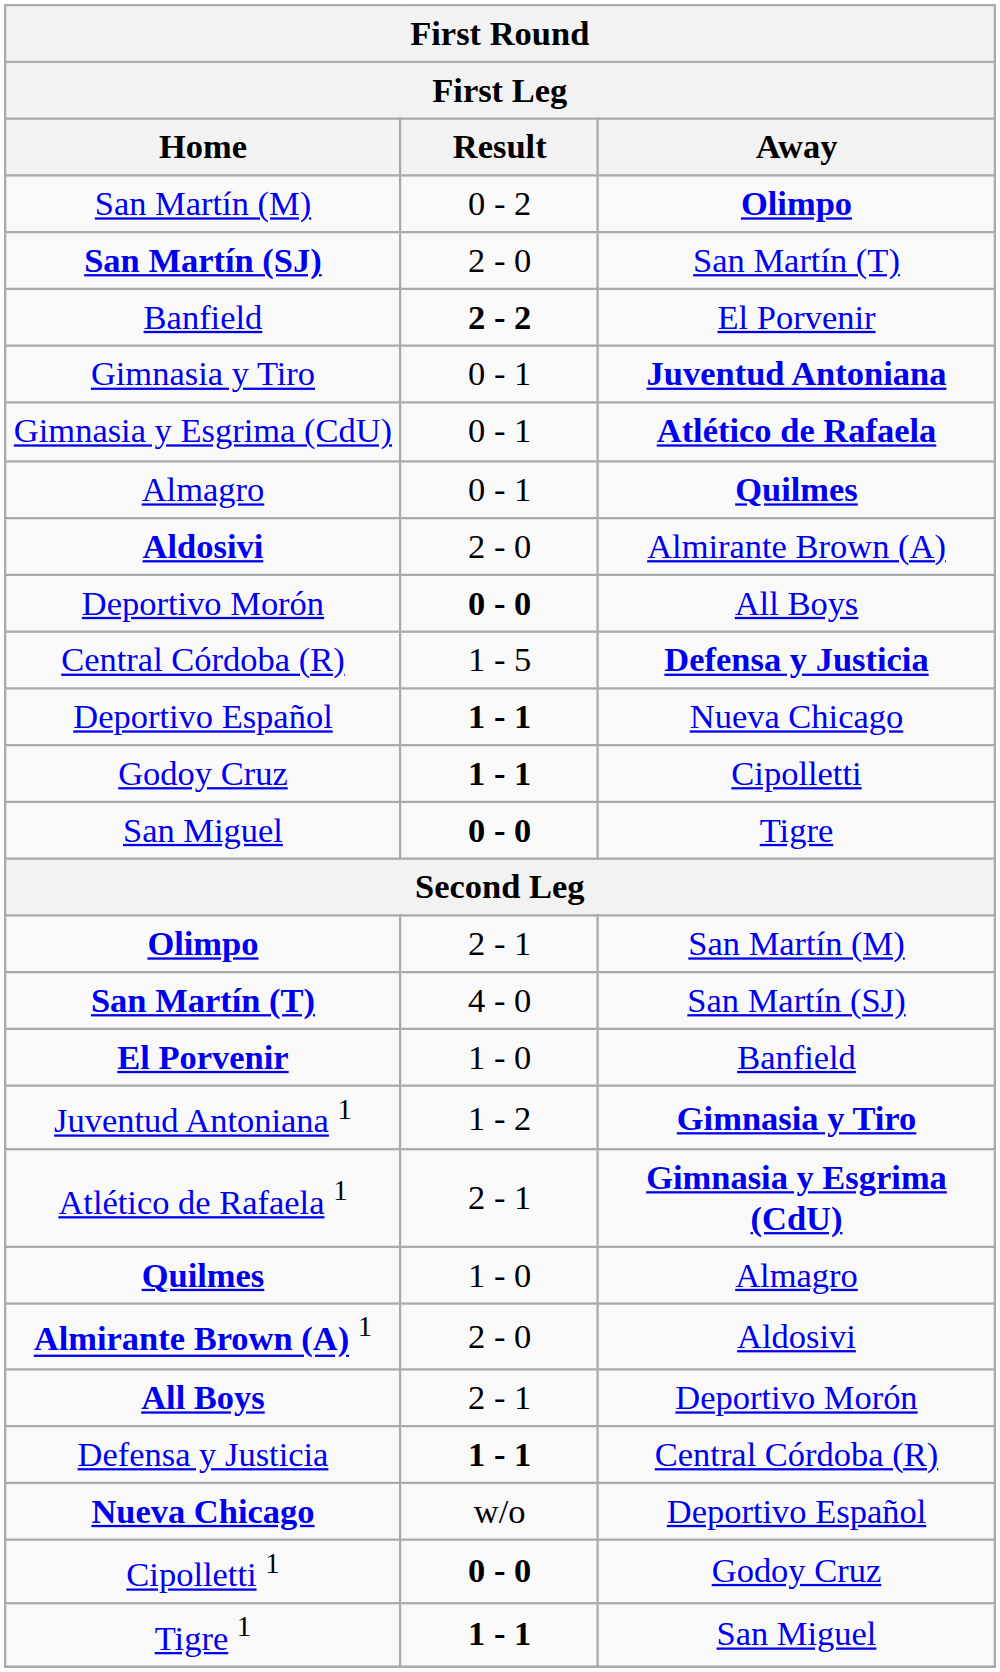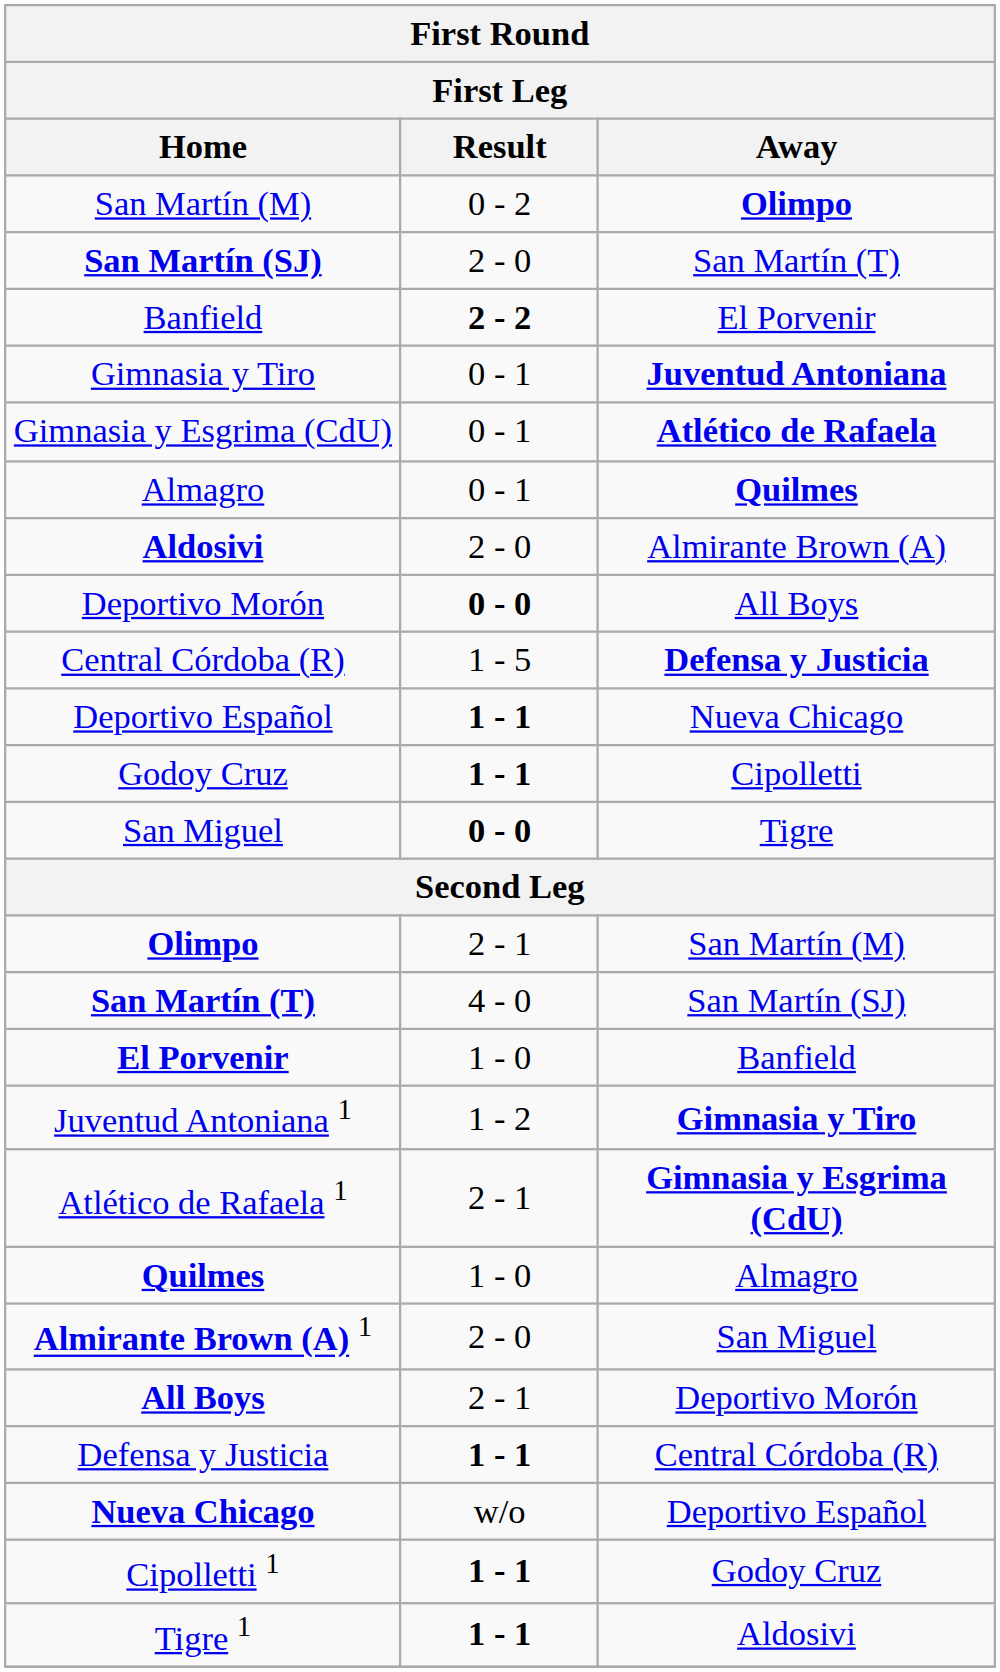(796, 1336) Aldosivi -> (796, 1336) San Miguel
(500, 1570) 0 - 0 -> (500, 1570) 1 - 1
(796, 1634) San Miguel -> (796, 1634) Aldosivi
